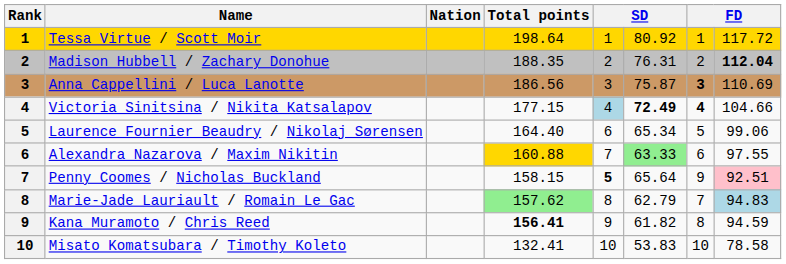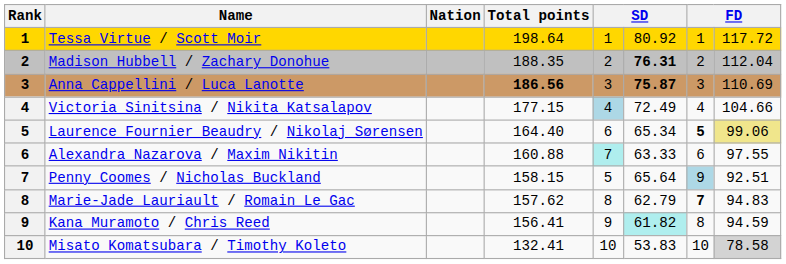(655, 62) normal -> (655, 62) bold
(747, 62) bold -> (747, 62) normal
(538, 85) normal -> (538, 85) bold
(655, 85) normal -> (655, 85) bold
(700, 85) bold -> (700, 85) normal
(655, 108) bold -> (655, 108) normal
(700, 108) bold -> (700, 108) normal
(700, 132) normal -> (700, 132) bold
(747, 132) no background -> (747, 132) khaki background
(538, 155) gold background -> (538, 155) no background
(608, 155) no background -> (608, 155) paleturquoise background
(655, 155) lightgreen background -> (655, 155) no background
(608, 178) bold -> (608, 178) normal
(700, 178) no background -> (700, 178) lightblue background
(747, 178) pink background -> (747, 178) no background
(538, 201) lightgreen background -> (538, 201) no background
(700, 201) normal -> (700, 201) bold
(747, 201) lightblue background -> (747, 201) no background
(538, 224) bold -> (538, 224) normal
(655, 224) no background -> (655, 224) paleturquoise background
(747, 247) no background -> (747, 247) lightgrey background
